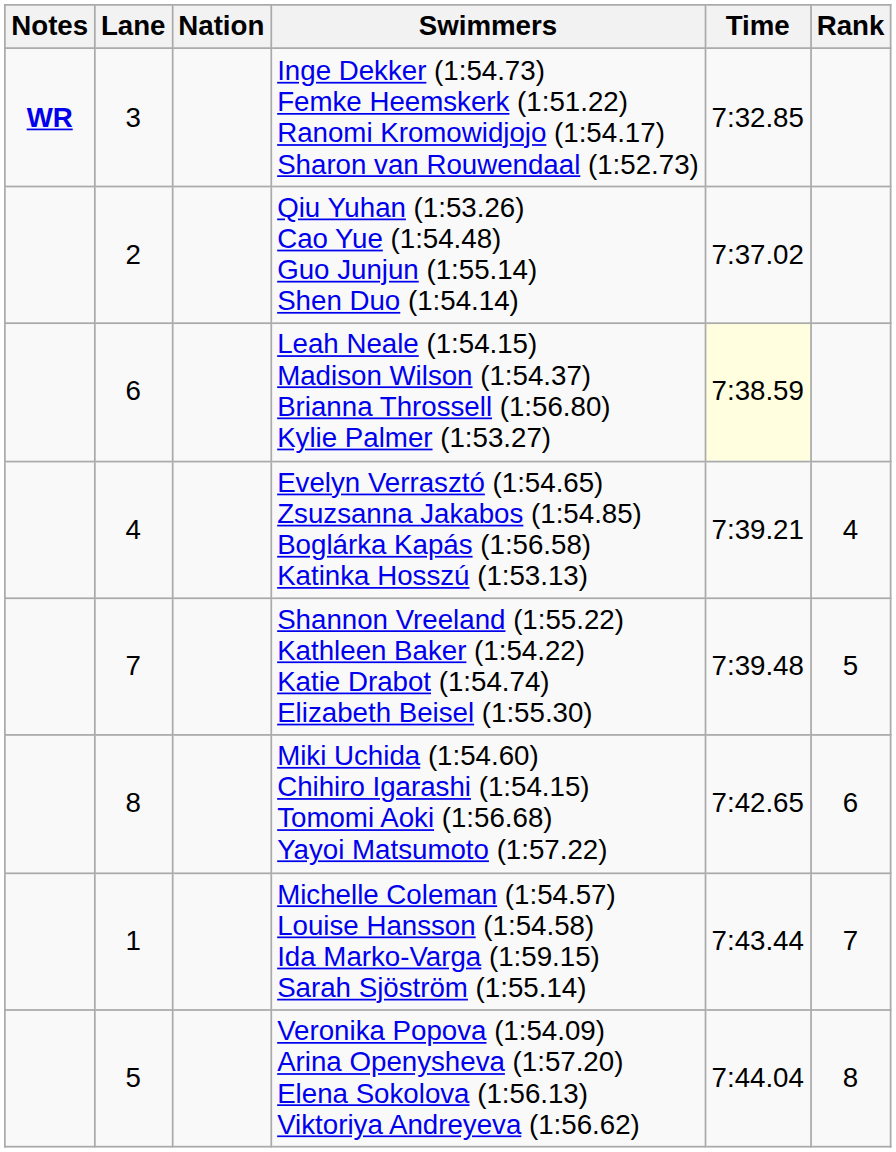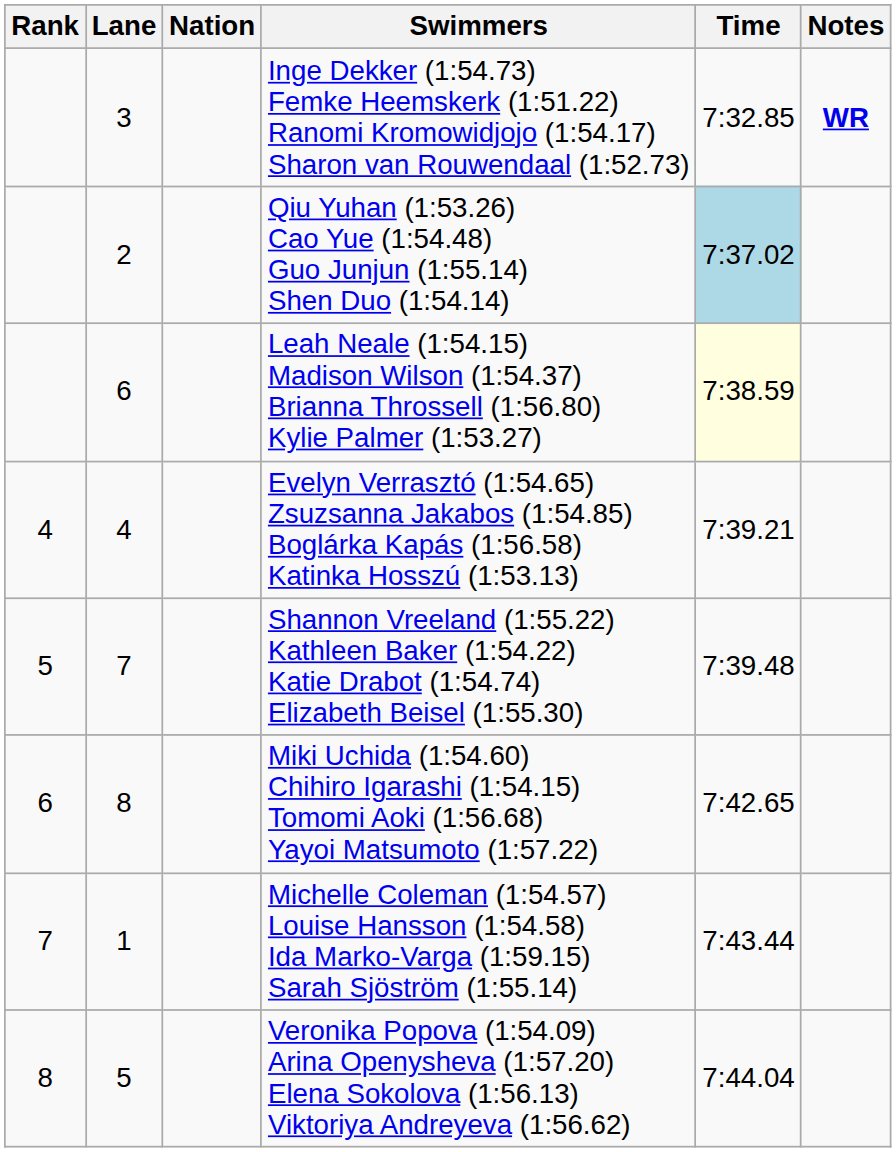columns swapped: (851, 26) <-> (50, 26)
(758, 254) no background -> (749, 254) lightblue background
